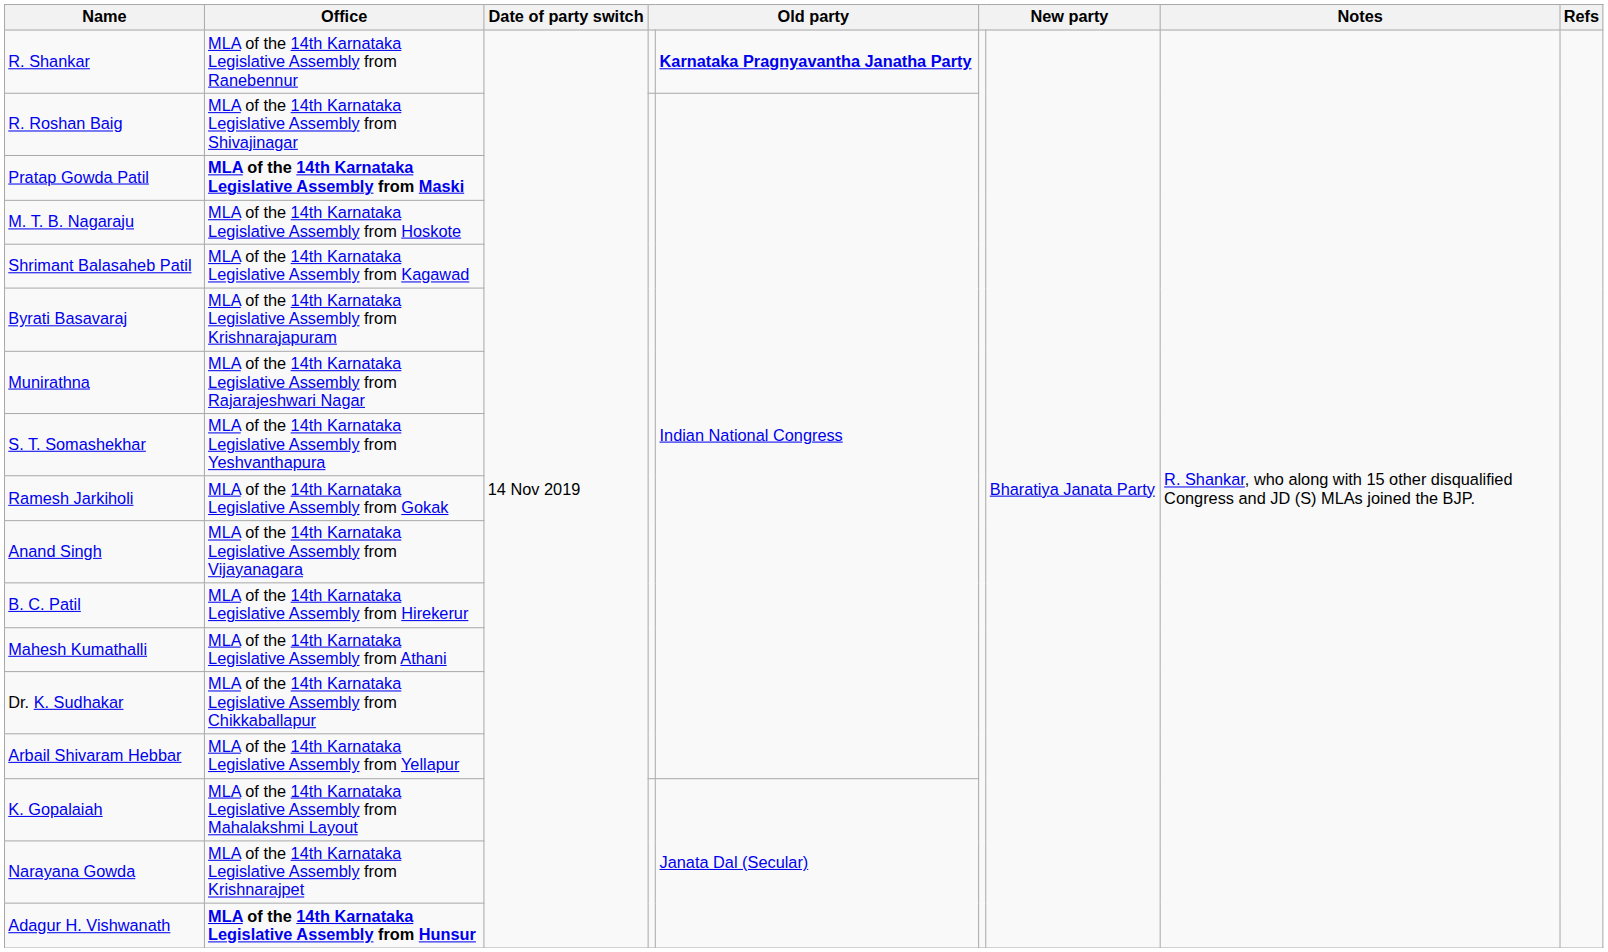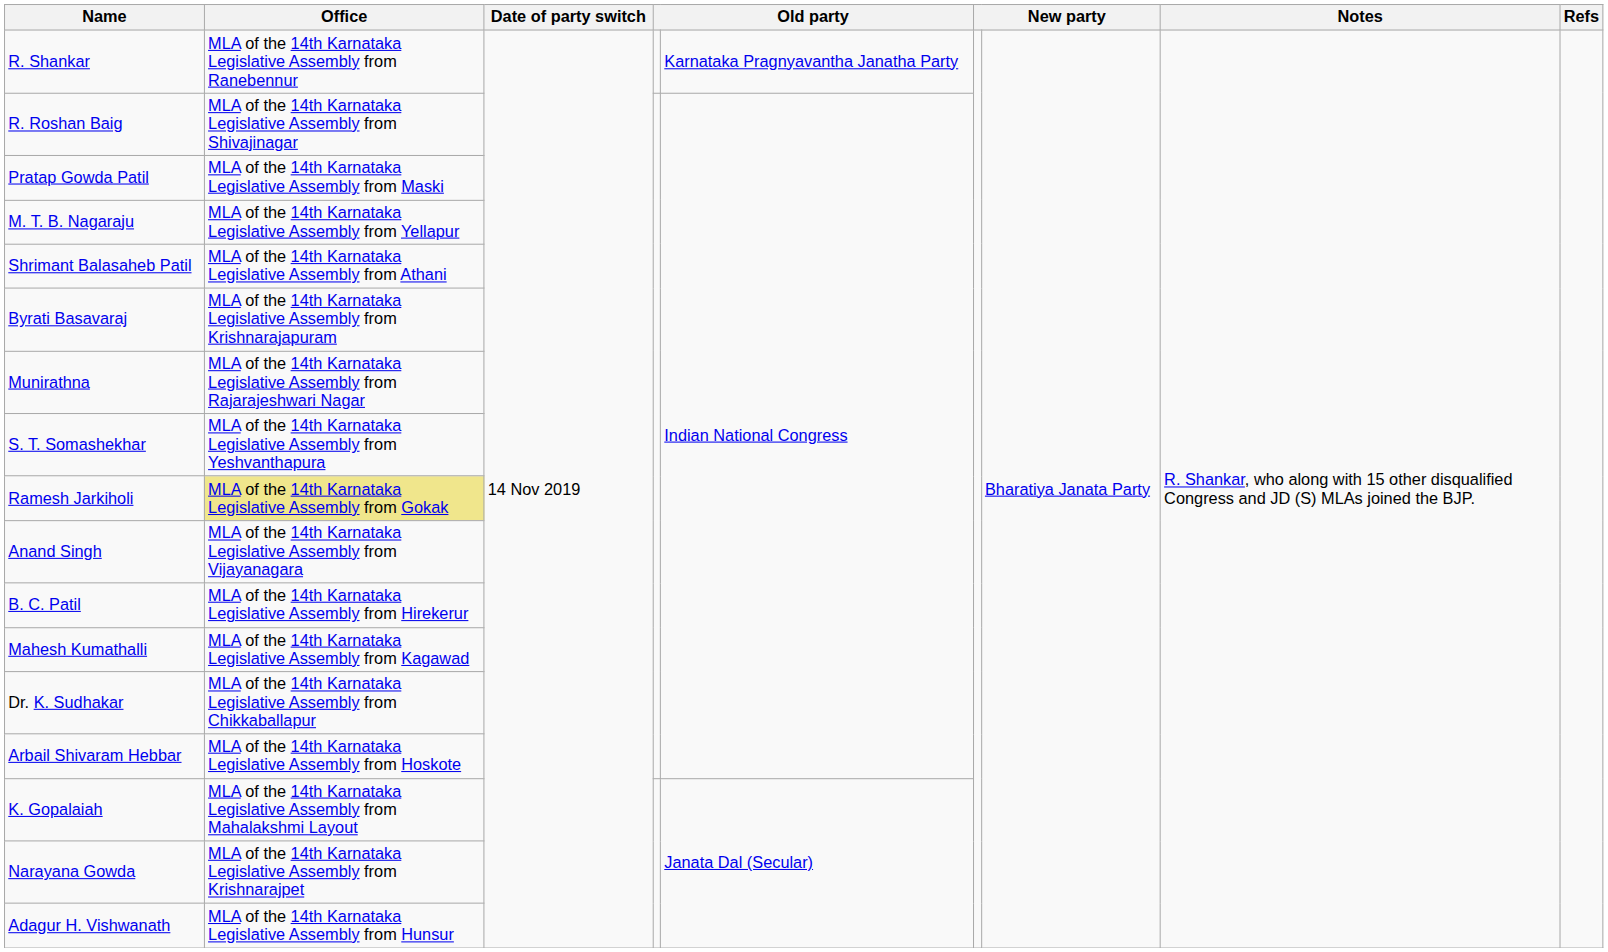(816, 61) bold -> (811, 61) normal
(336, 177) bold -> (326, 177) normal
(335, 221) MLA of the 14th Karnataka Legislative Assembly from Hoskote -> (334, 221) MLA of the 14th Karnataka Legislative Assembly from Yellapur
(339, 266) MLA of the 14th Karnataka Legislative Assembly from Kagawad -> (327, 266) MLA of the 14th Karnataka Legislative Assembly from Athani
(328, 498) no background -> (328, 498) khaki background
(327, 649) MLA of the 14th Karnataka Legislative Assembly from Athani -> (339, 649) MLA of the 14th Karnataka Legislative Assembly from Kagawad
(334, 756) MLA of the 14th Karnataka Legislative Assembly from Yellapur -> (335, 756) MLA of the 14th Karnataka Legislative Assembly from Hoskote
(342, 925) bold -> (331, 925) normal
